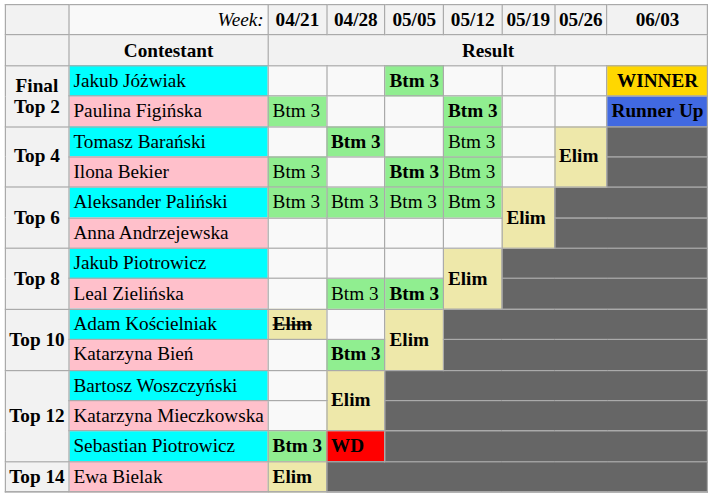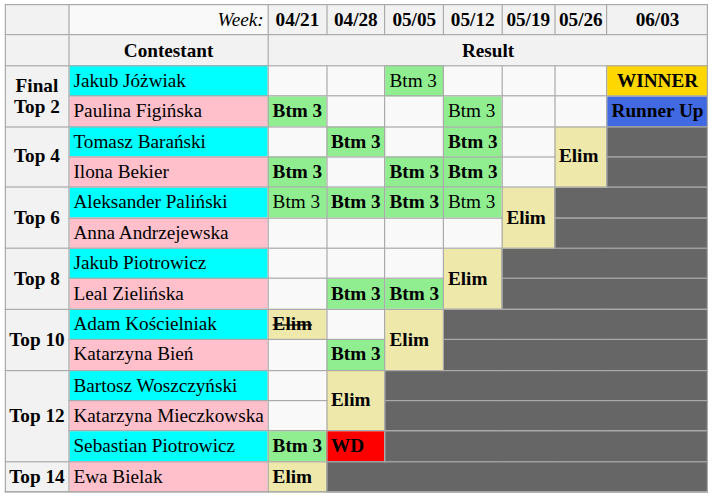(414, 80) bold -> (413, 80) normal
(296, 111) normal -> (297, 111) bold
(473, 111) bold -> (472, 111) normal
(472, 141) normal -> (473, 141) bold
(296, 171) normal -> (297, 171) bold
(472, 171) normal -> (473, 171) bold
(355, 202) normal -> (356, 202) bold
(413, 202) normal -> (414, 202) bold
(355, 293) normal -> (356, 293) bold
